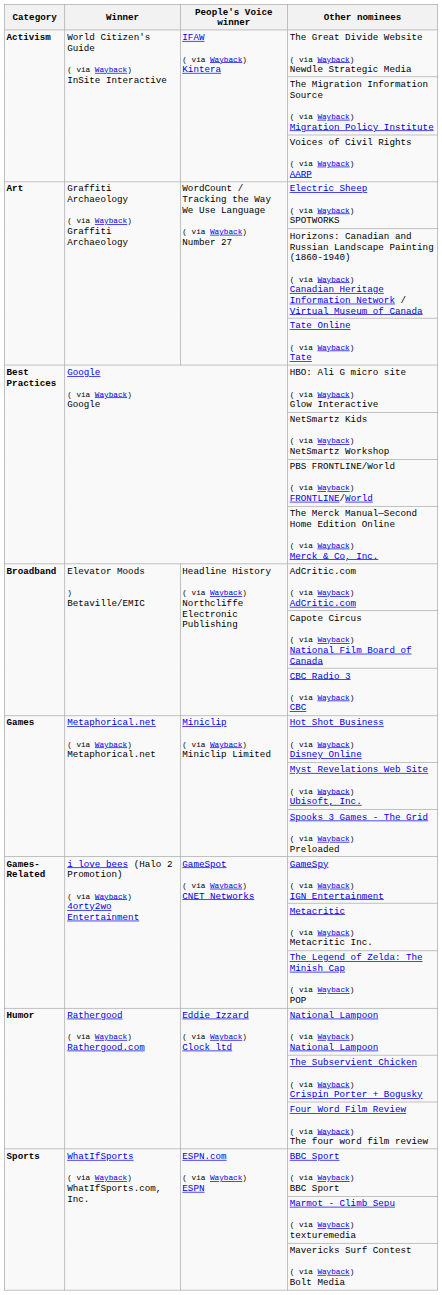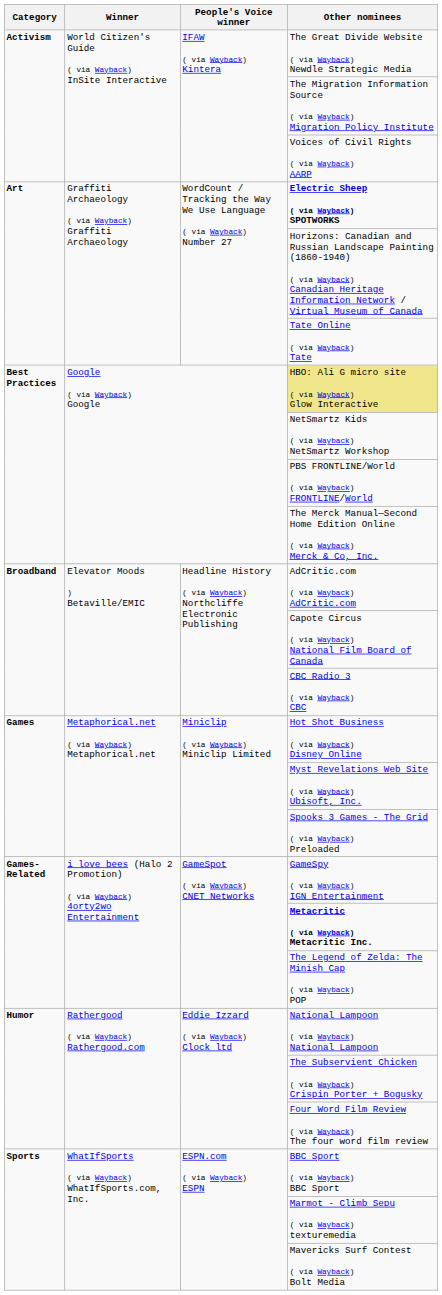(328, 205) normal -> (328, 205) bold
(348, 389) no background -> (348, 389) khaki background
(331, 927) normal -> (331, 927) bold
